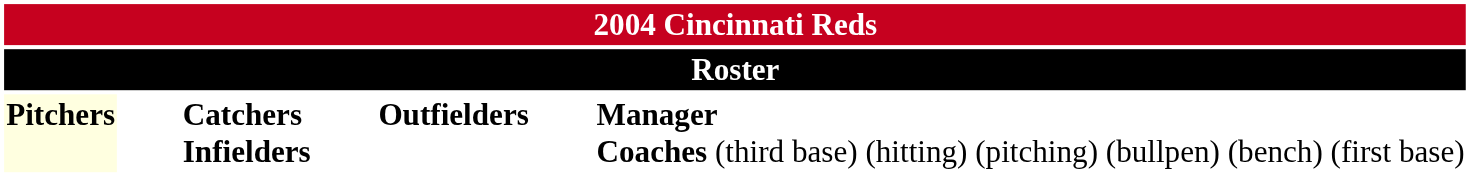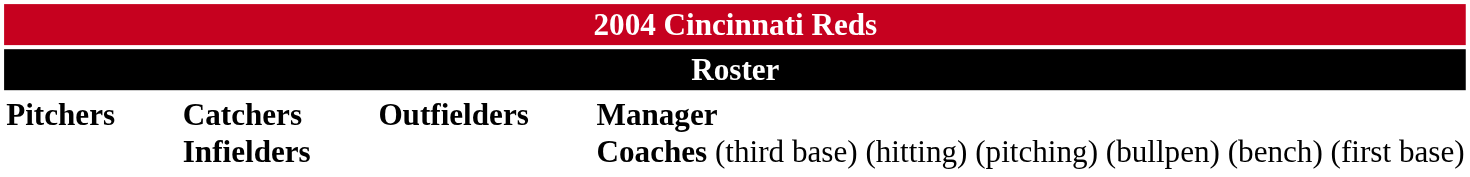(61, 114) lightyellow background -> (61, 114) no background
